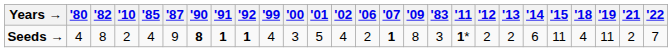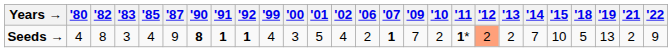columns swapped: (440, 15) <-> (127, 15)
(415, 36) 8 -> (415, 36) 7
(487, 36) no background -> (487, 36) lightsalmon background
(535, 36) 6 -> (535, 36) 7
(559, 36) 11 -> (559, 36) 10
(583, 36) 4 -> (583, 36) 5
(607, 36) 11 -> (607, 36) 13
(655, 36) 7 -> (655, 36) 9
